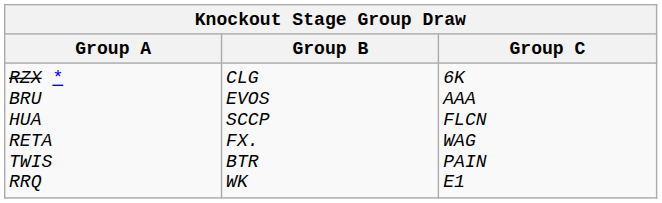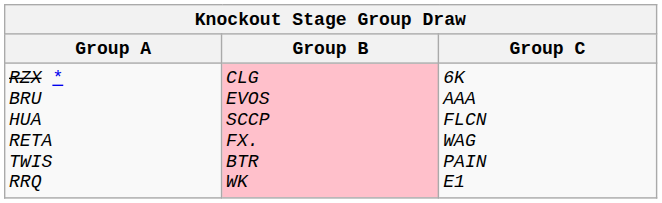(248, 130) no background -> (248, 130) pink background
